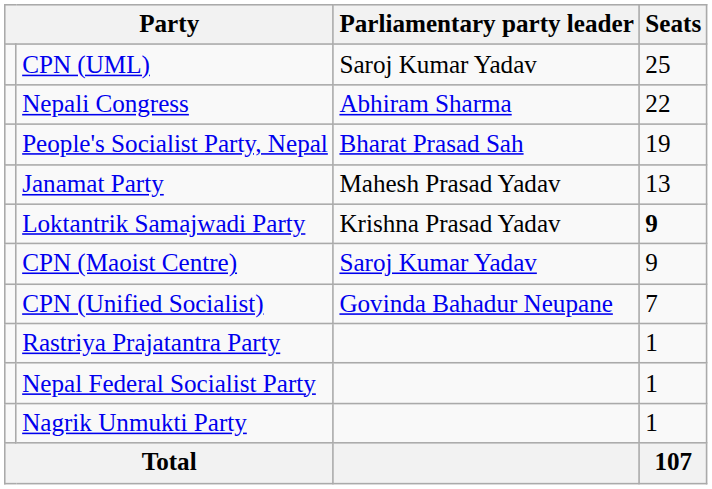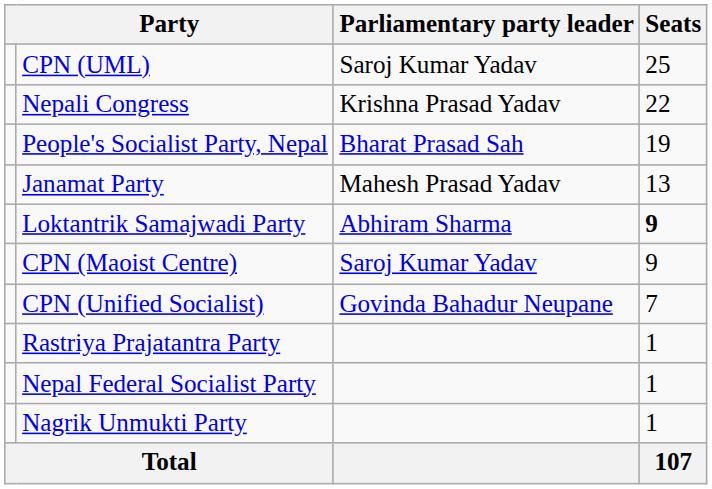(426, 104) Abhiram Sharma -> (450, 104) Krishna Prasad Yadav
(450, 223) Krishna Prasad Yadav -> (426, 223) Abhiram Sharma
